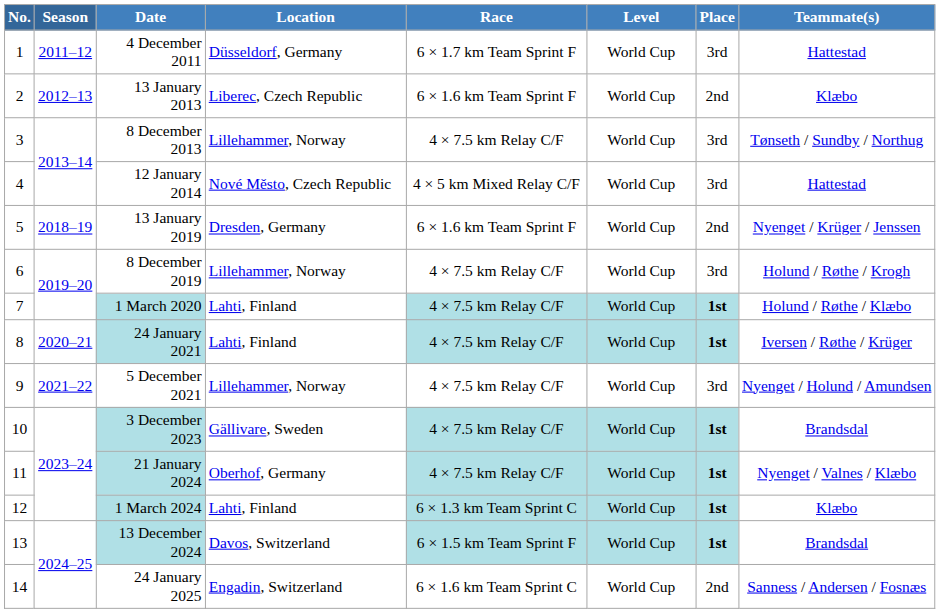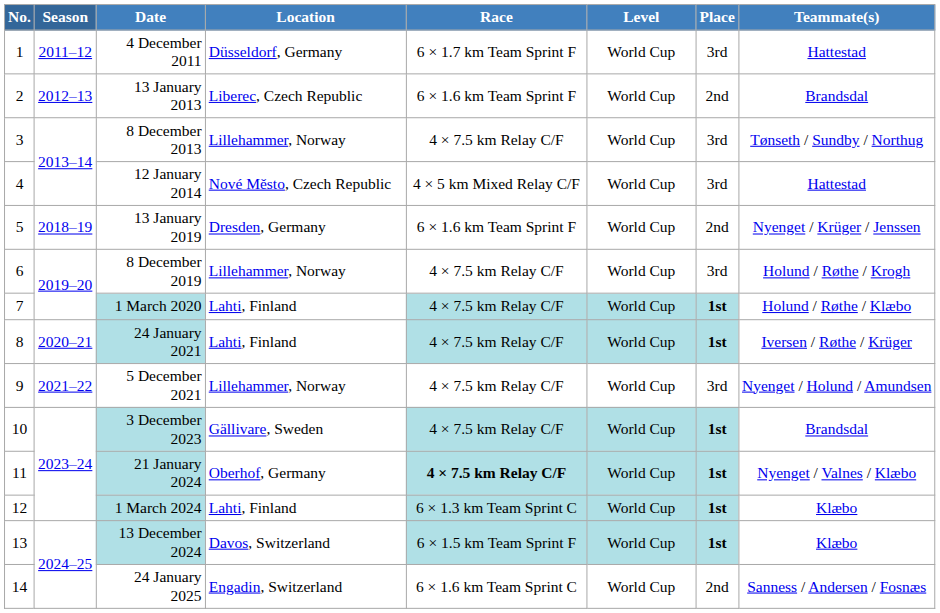(837, 96) Klæbo -> (837, 96) Brandsdal
(496, 473) normal -> (496, 473) bold
(837, 542) Brandsdal -> (837, 542) Klæbo
